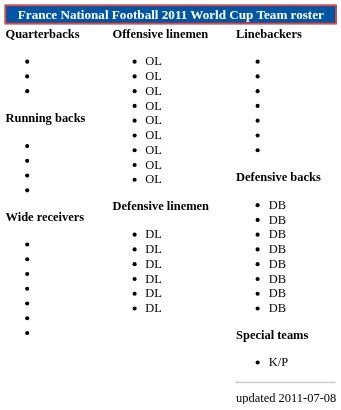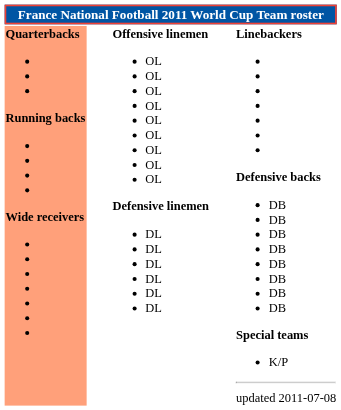(45, 183) no background -> (45, 183) lightsalmon background
